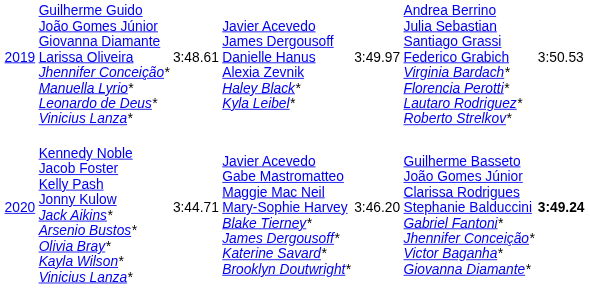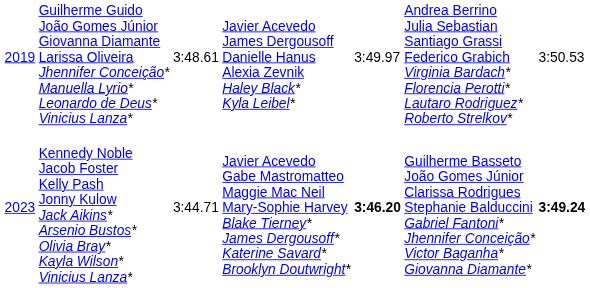(20, 207) 2020 -> (20, 207) 2023
(377, 207) normal -> (378, 207) bold
